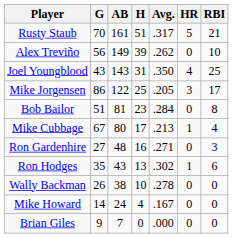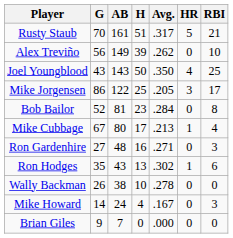(140, 71) 31 -> (140, 71) 50
(99, 109) 51 -> (99, 109) 52
(214, 204) 0 -> (214, 204) 3
